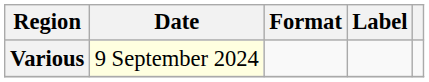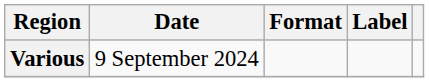(177, 58) lightyellow background -> (177, 58) no background
